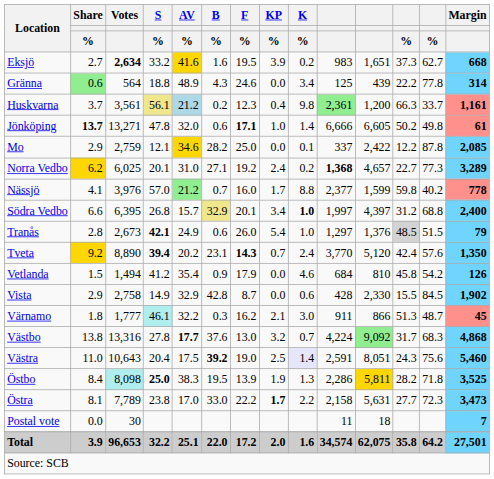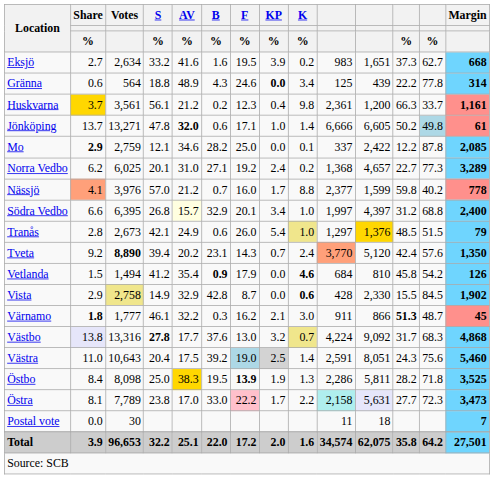(127, 62) bold -> (127, 62) normal
(188, 62) gold background -> (188, 62) no background
(95, 84) lightgreen background -> (95, 84) no background
(278, 84) normal -> (278, 84) bold
(95, 105) no background -> (95, 105) gold background
(159, 105) khaki background -> (159, 105) no background
(188, 105) lightblue background -> (188, 105) no background
(339, 105) lightgreen background -> (339, 105) no background
(92, 126) bold -> (92, 126) normal
(188, 126) normal -> (188, 126) bold
(246, 126) bold -> (246, 126) normal
(433, 126) no background -> (433, 126) lightblue background
(95, 147) normal -> (95, 147) bold
(188, 147) gold background -> (188, 147) no background
(95, 168) gold background -> (95, 168) no background
(339, 168) bold -> (339, 168) normal
(95, 189) no background -> (95, 189) lightsalmon background
(188, 189) lightgreen background -> (188, 189) no background
(188, 210) no background -> (188, 210) lightyellow background
(217, 210) khaki background -> (217, 210) no background
(307, 210) bold -> (307, 210) normal
(159, 231) bold -> (159, 231) normal
(307, 231) no background -> (307, 231) khaki background
(377, 231) no background -> (377, 231) gold background
(406, 231) lightgrey background -> (406, 231) no background
(95, 252) gold background -> (95, 252) no background
(127, 252) normal -> (127, 252) bold
(159, 252) bold -> (159, 252) normal
(246, 252) bold -> (246, 252) normal
(339, 252) no background -> (339, 252) lightsalmon background
(220, 274) normal -> (220, 274) bold
(307, 274) normal -> (307, 274) bold
(127, 295) no background -> (127, 295) khaki background
(307, 295) normal -> (307, 295) bold
(95, 316) normal -> (95, 316) bold
(159, 316) paleturquoise background -> (159, 316) no background
(406, 316) normal -> (406, 316) bold
(92, 337) no background -> (92, 337) lavender background
(159, 337) normal -> (159, 337) bold
(188, 337) bold -> (188, 337) normal
(307, 337) no background -> (307, 337) khaki background
(377, 337) lightgreen background -> (377, 337) no background
(217, 358) bold -> (217, 358) normal
(246, 358) no background -> (246, 358) lightblue background
(278, 358) no background -> (278, 358) lightgrey background
(307, 358) lavender background -> (307, 358) no background
(127, 379) paleturquoise background -> (127, 379) no background
(159, 379) bold -> (159, 379) normal
(188, 379) no background -> (188, 379) gold background
(246, 379) normal -> (246, 379) bold
(377, 379) gold background -> (377, 379) no background
(246, 400) no background -> (246, 400) pink background
(278, 400) bold -> (278, 400) normal
(339, 400) no background -> (339, 400) paleturquoise background
(377, 400) no background -> (377, 400) lavender background
